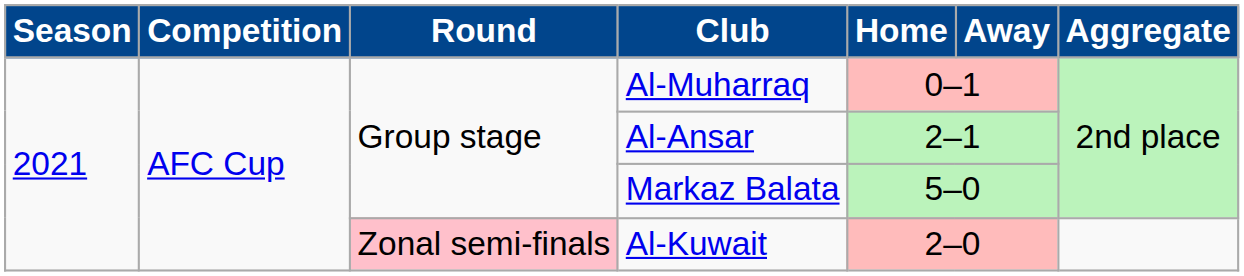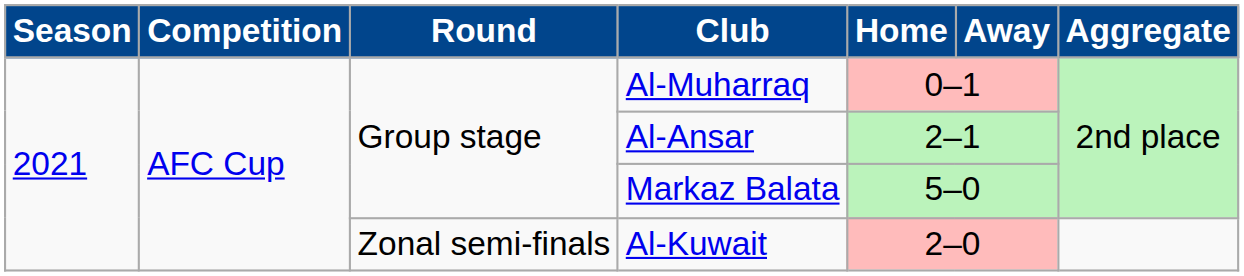(484, 243) pink background -> (484, 243) no background
